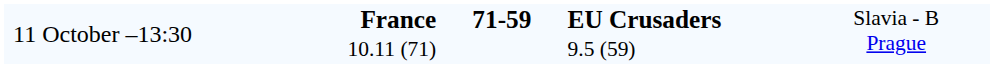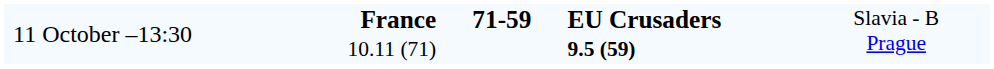(602, 49) normal -> (602, 49) bold
